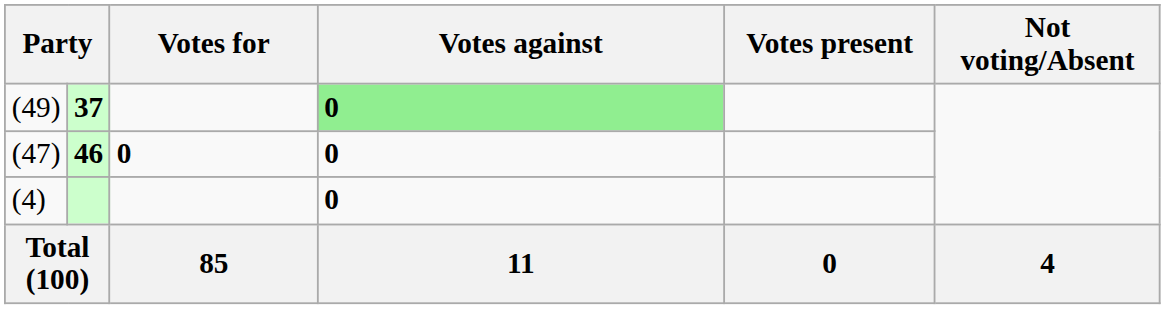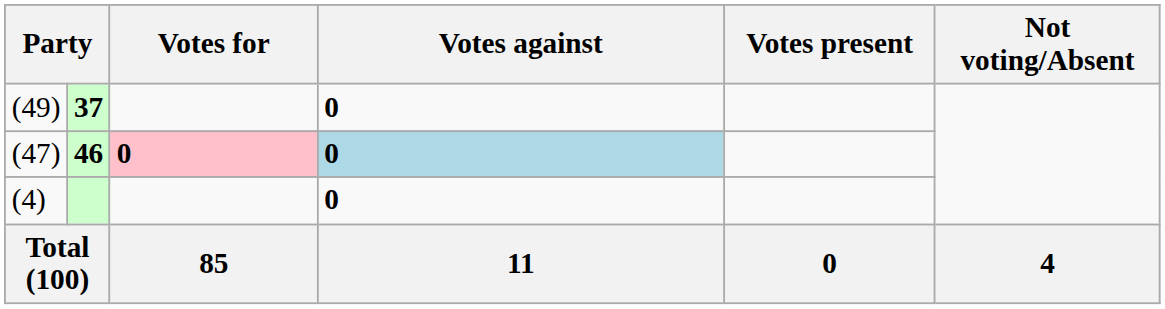(332, 107) lightgreen background -> (332, 107) no background
(124, 153) no background -> (124, 153) pink background
(332, 153) no background -> (332, 153) lightblue background
